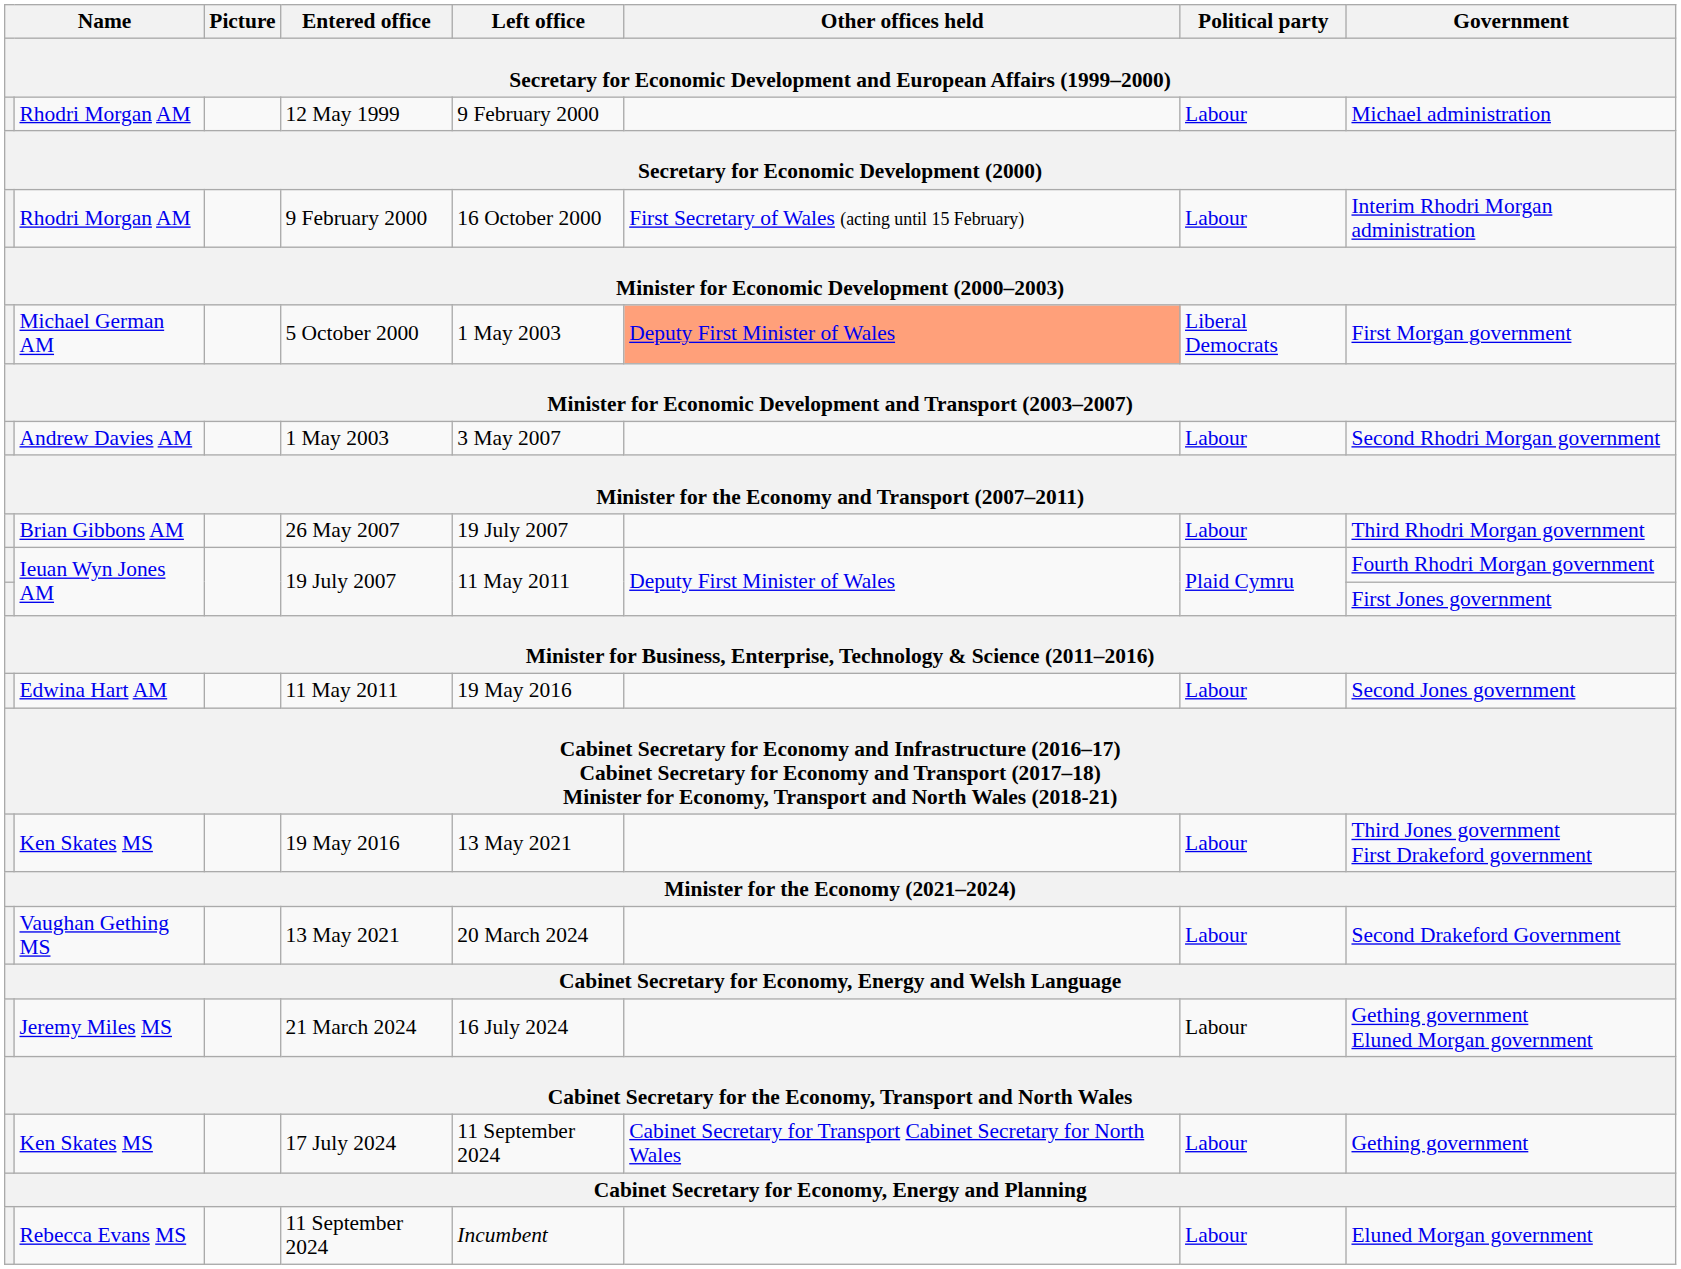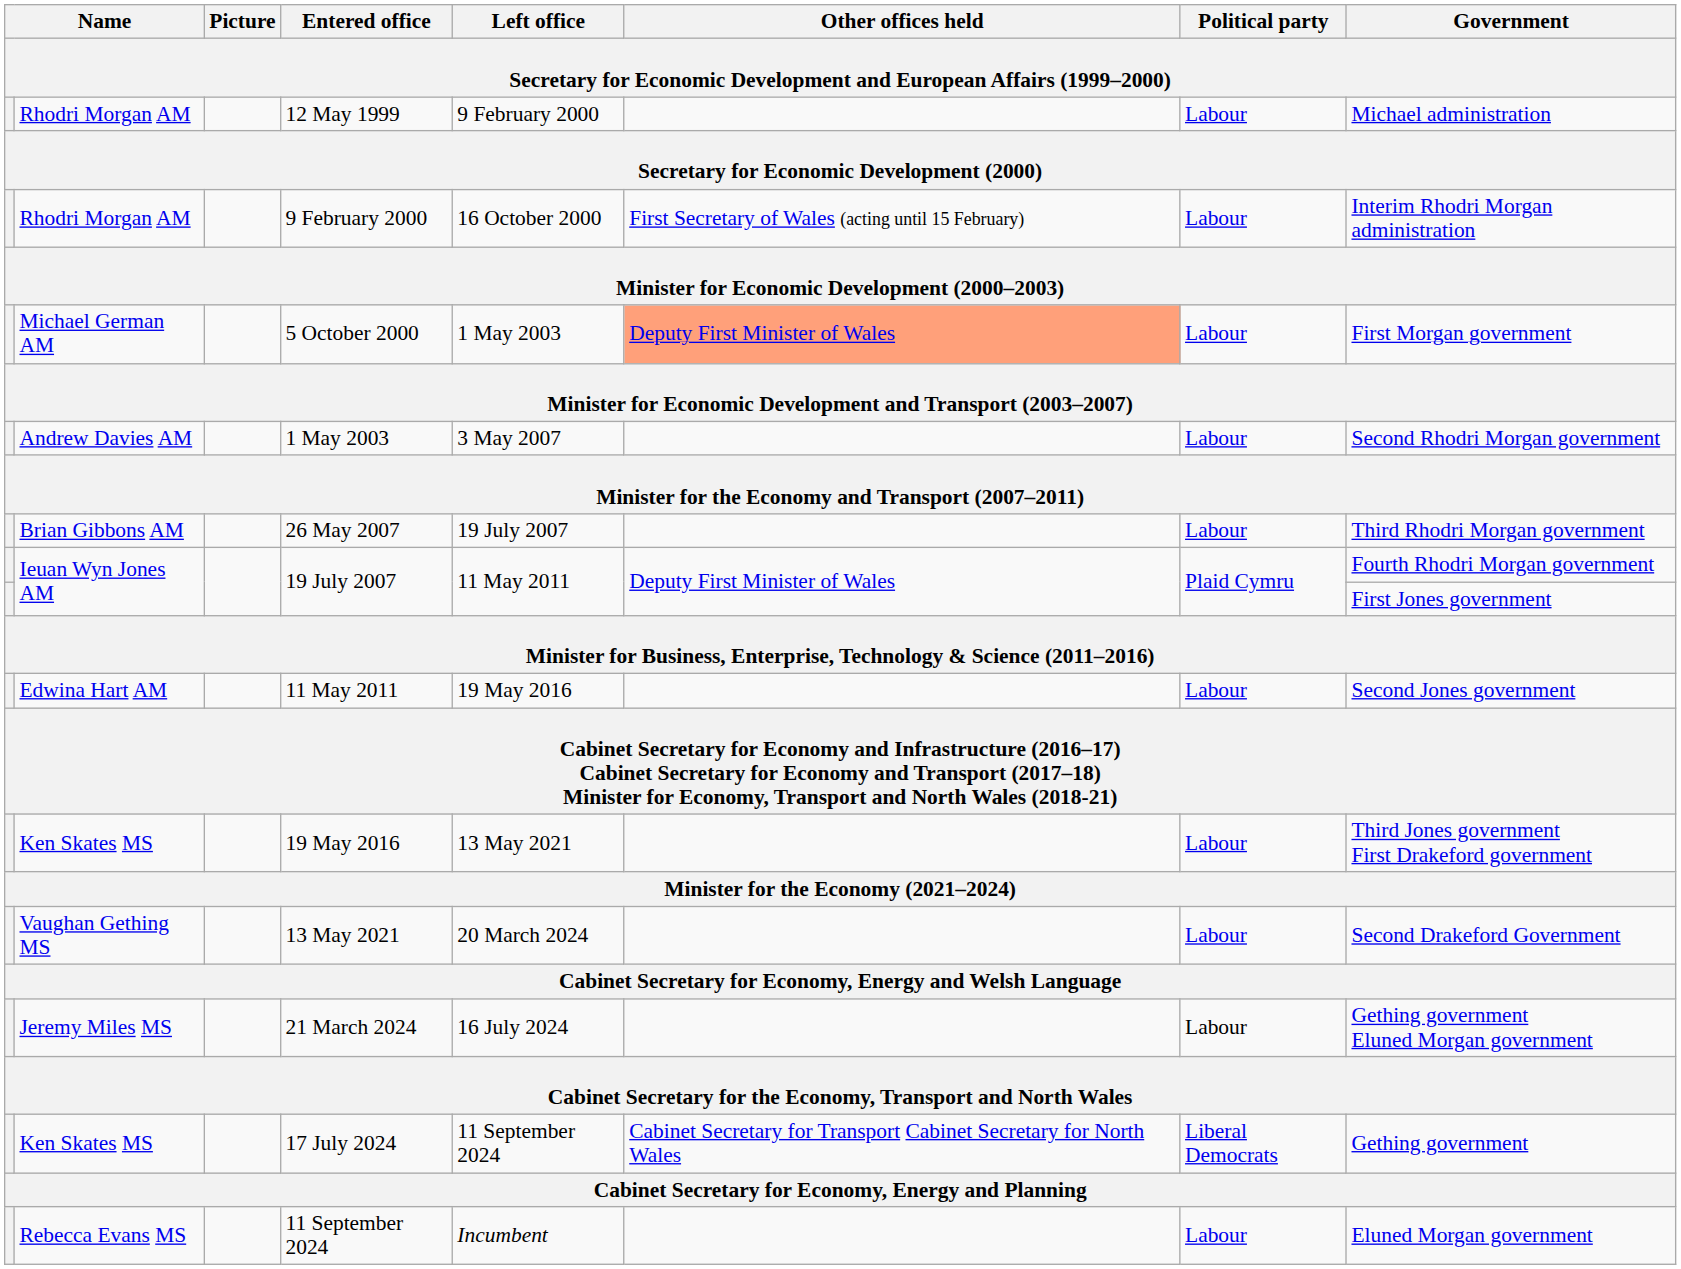(1231, 334) Liberal Democrats -> (1216, 334) Labour
(1216, 1143) Labour -> (1231, 1143) Liberal Democrats
